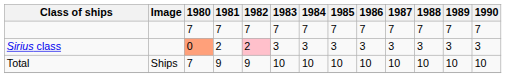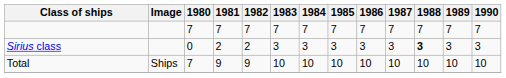(190, 47) lightsalmon background -> (190, 47) no background
(247, 47) pink background -> (247, 47) no background
(420, 47) normal -> (420, 47) bold
